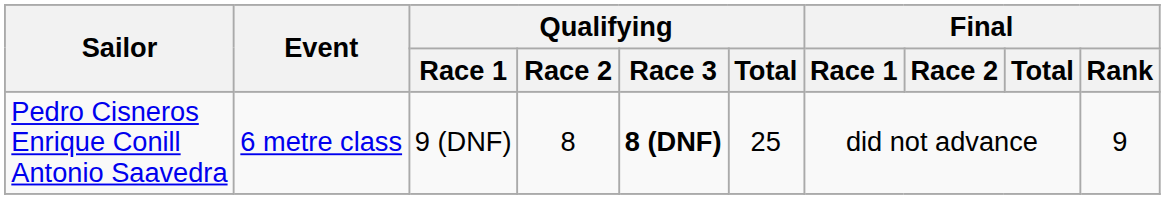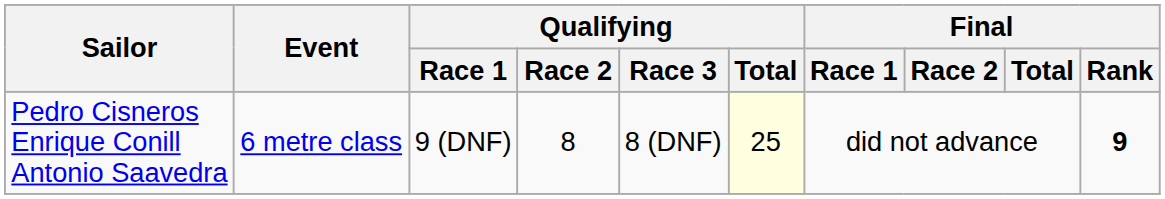(673, 143) bold -> (673, 143) normal
(766, 143) no background -> (766, 143) lightyellow background
(1120, 143) normal -> (1120, 143) bold
